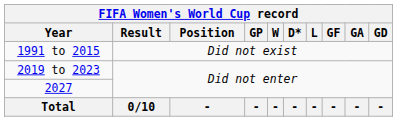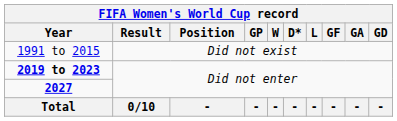(59, 70) normal -> (59, 70) bold
(59, 88) normal -> (59, 88) bold
